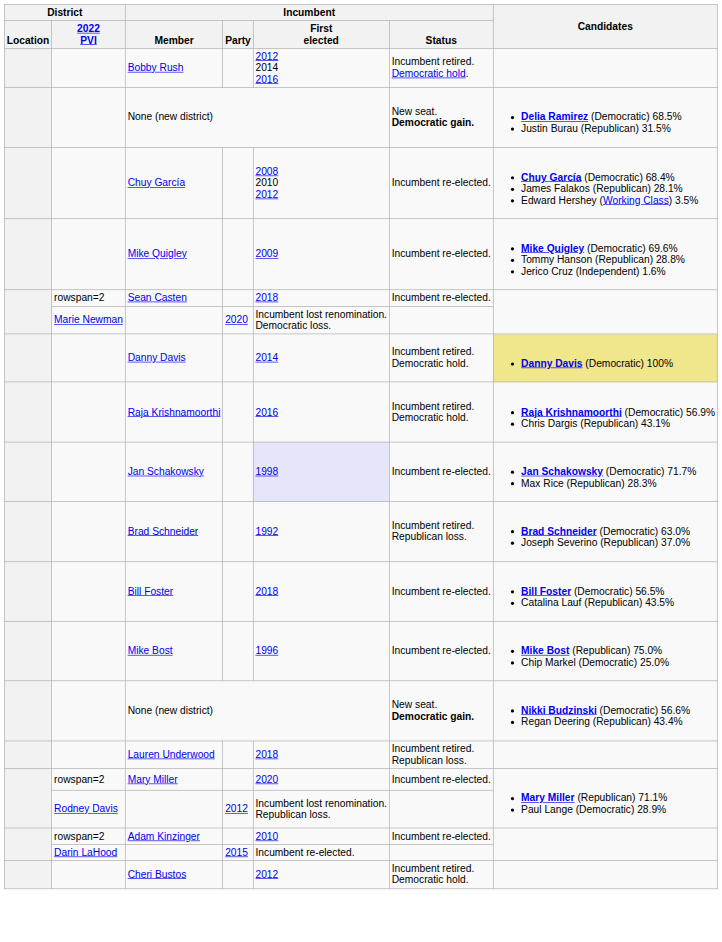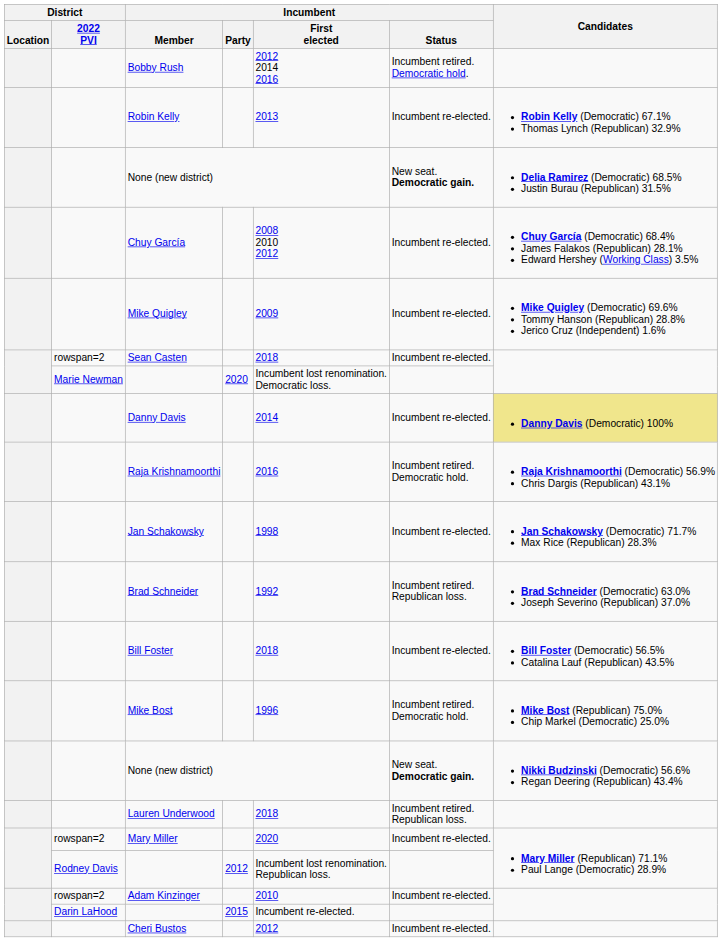+ row: (89, 117)
(433, 358) Incumbent retired. Democratic hold. -> (441, 417) Incumbent re-elected.
(267, 471) lavender background -> (267, 531) no background
(441, 651) Incumbent re-elected. -> (433, 711) Incumbent retired. Democratic hold.
(433, 874) Incumbent retired. Democratic hold. -> (441, 928) Incumbent re-elected.
